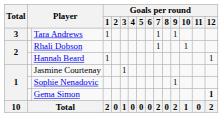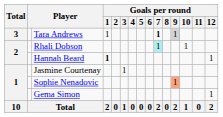(158, 34) normal -> (158, 34) bold
(175, 34) no background -> (175, 34) lightgrey background
(158, 46) no background -> (158, 46) paleturquoise background
(107, 58) normal -> (107, 58) bold
(175, 83) no background -> (175, 83) lightsalmon background
(211, 95) bold -> (211, 95) normal
